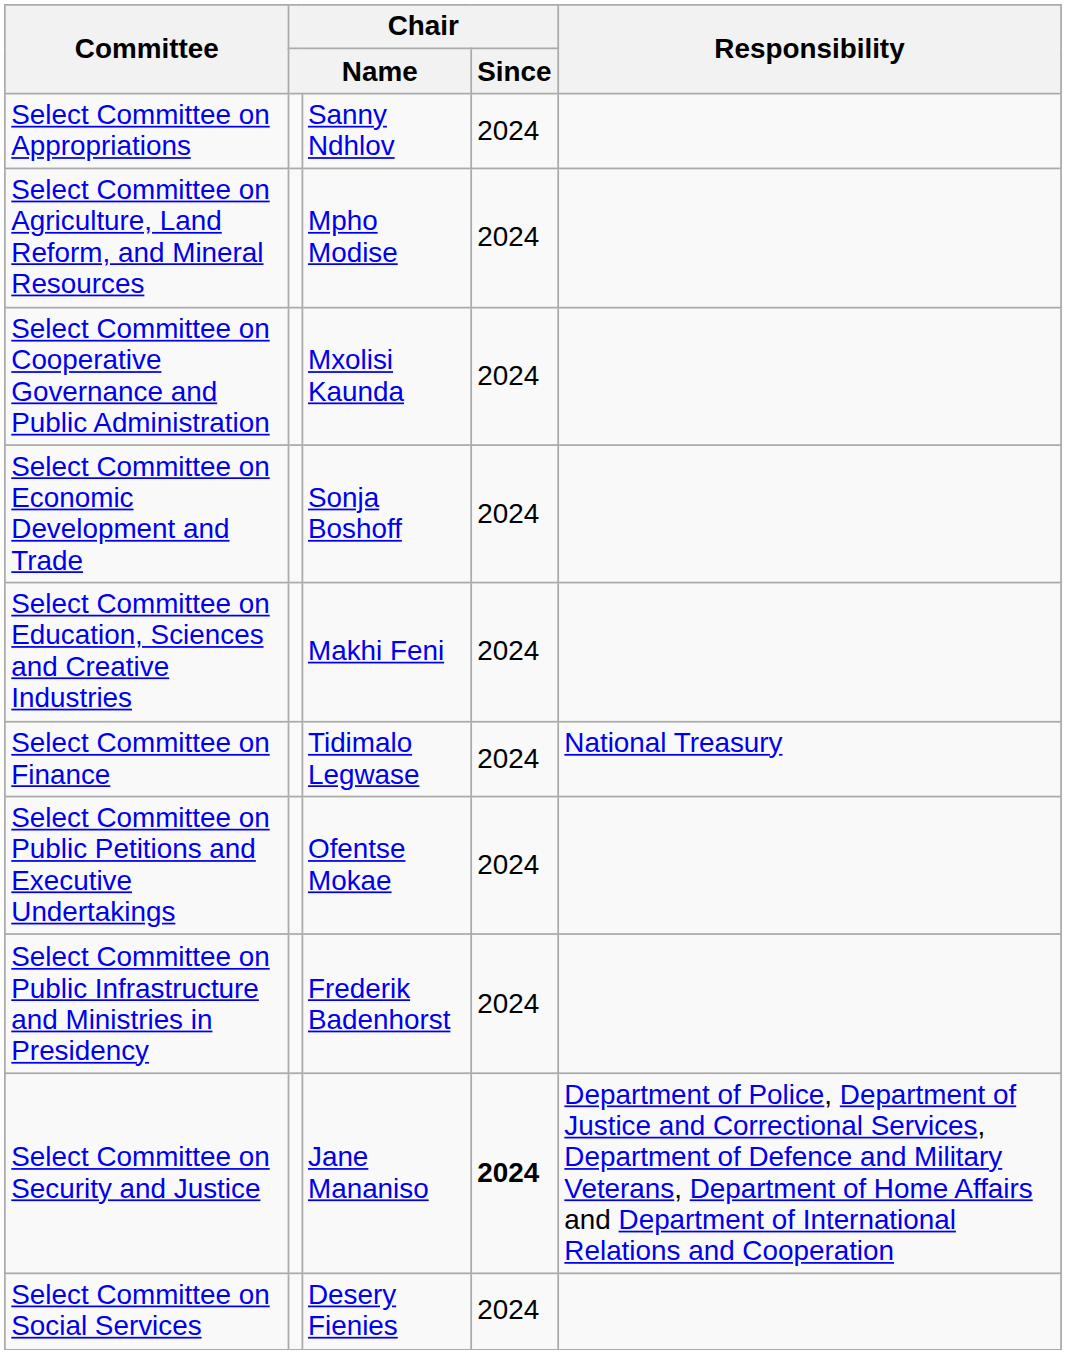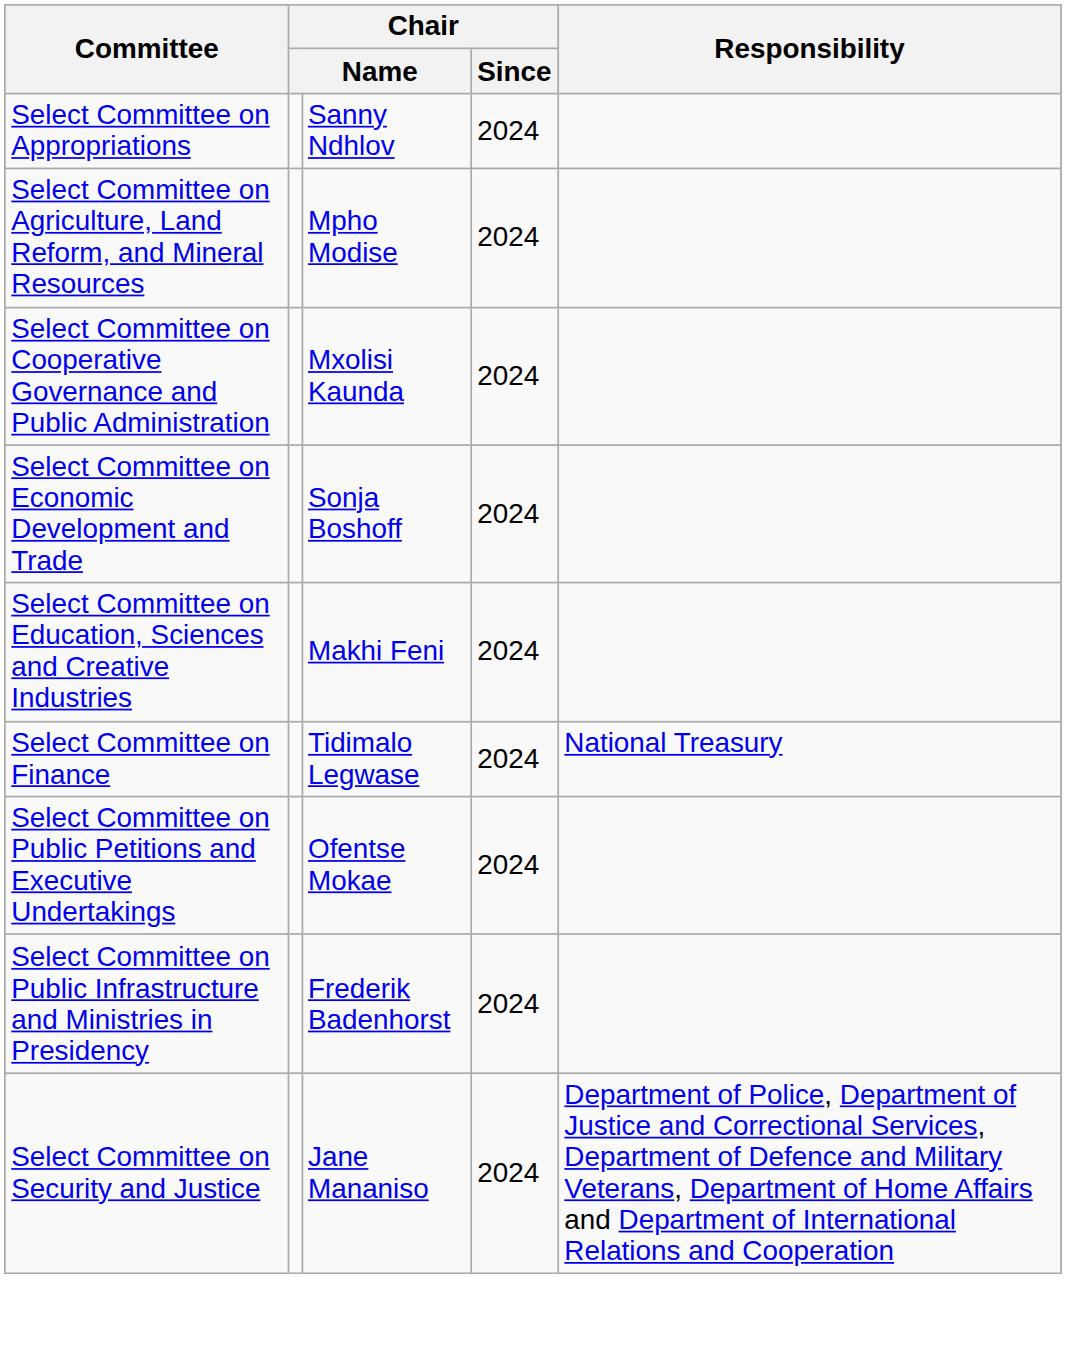(508, 1172) bold -> (508, 1172) normal
- row: (140, 1310)
